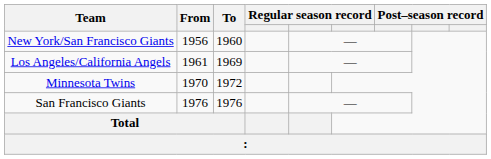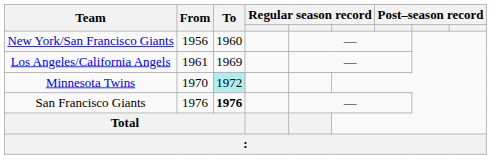(229, 82) no background -> (229, 82) paleturquoise background
(229, 102) normal -> (229, 102) bold
